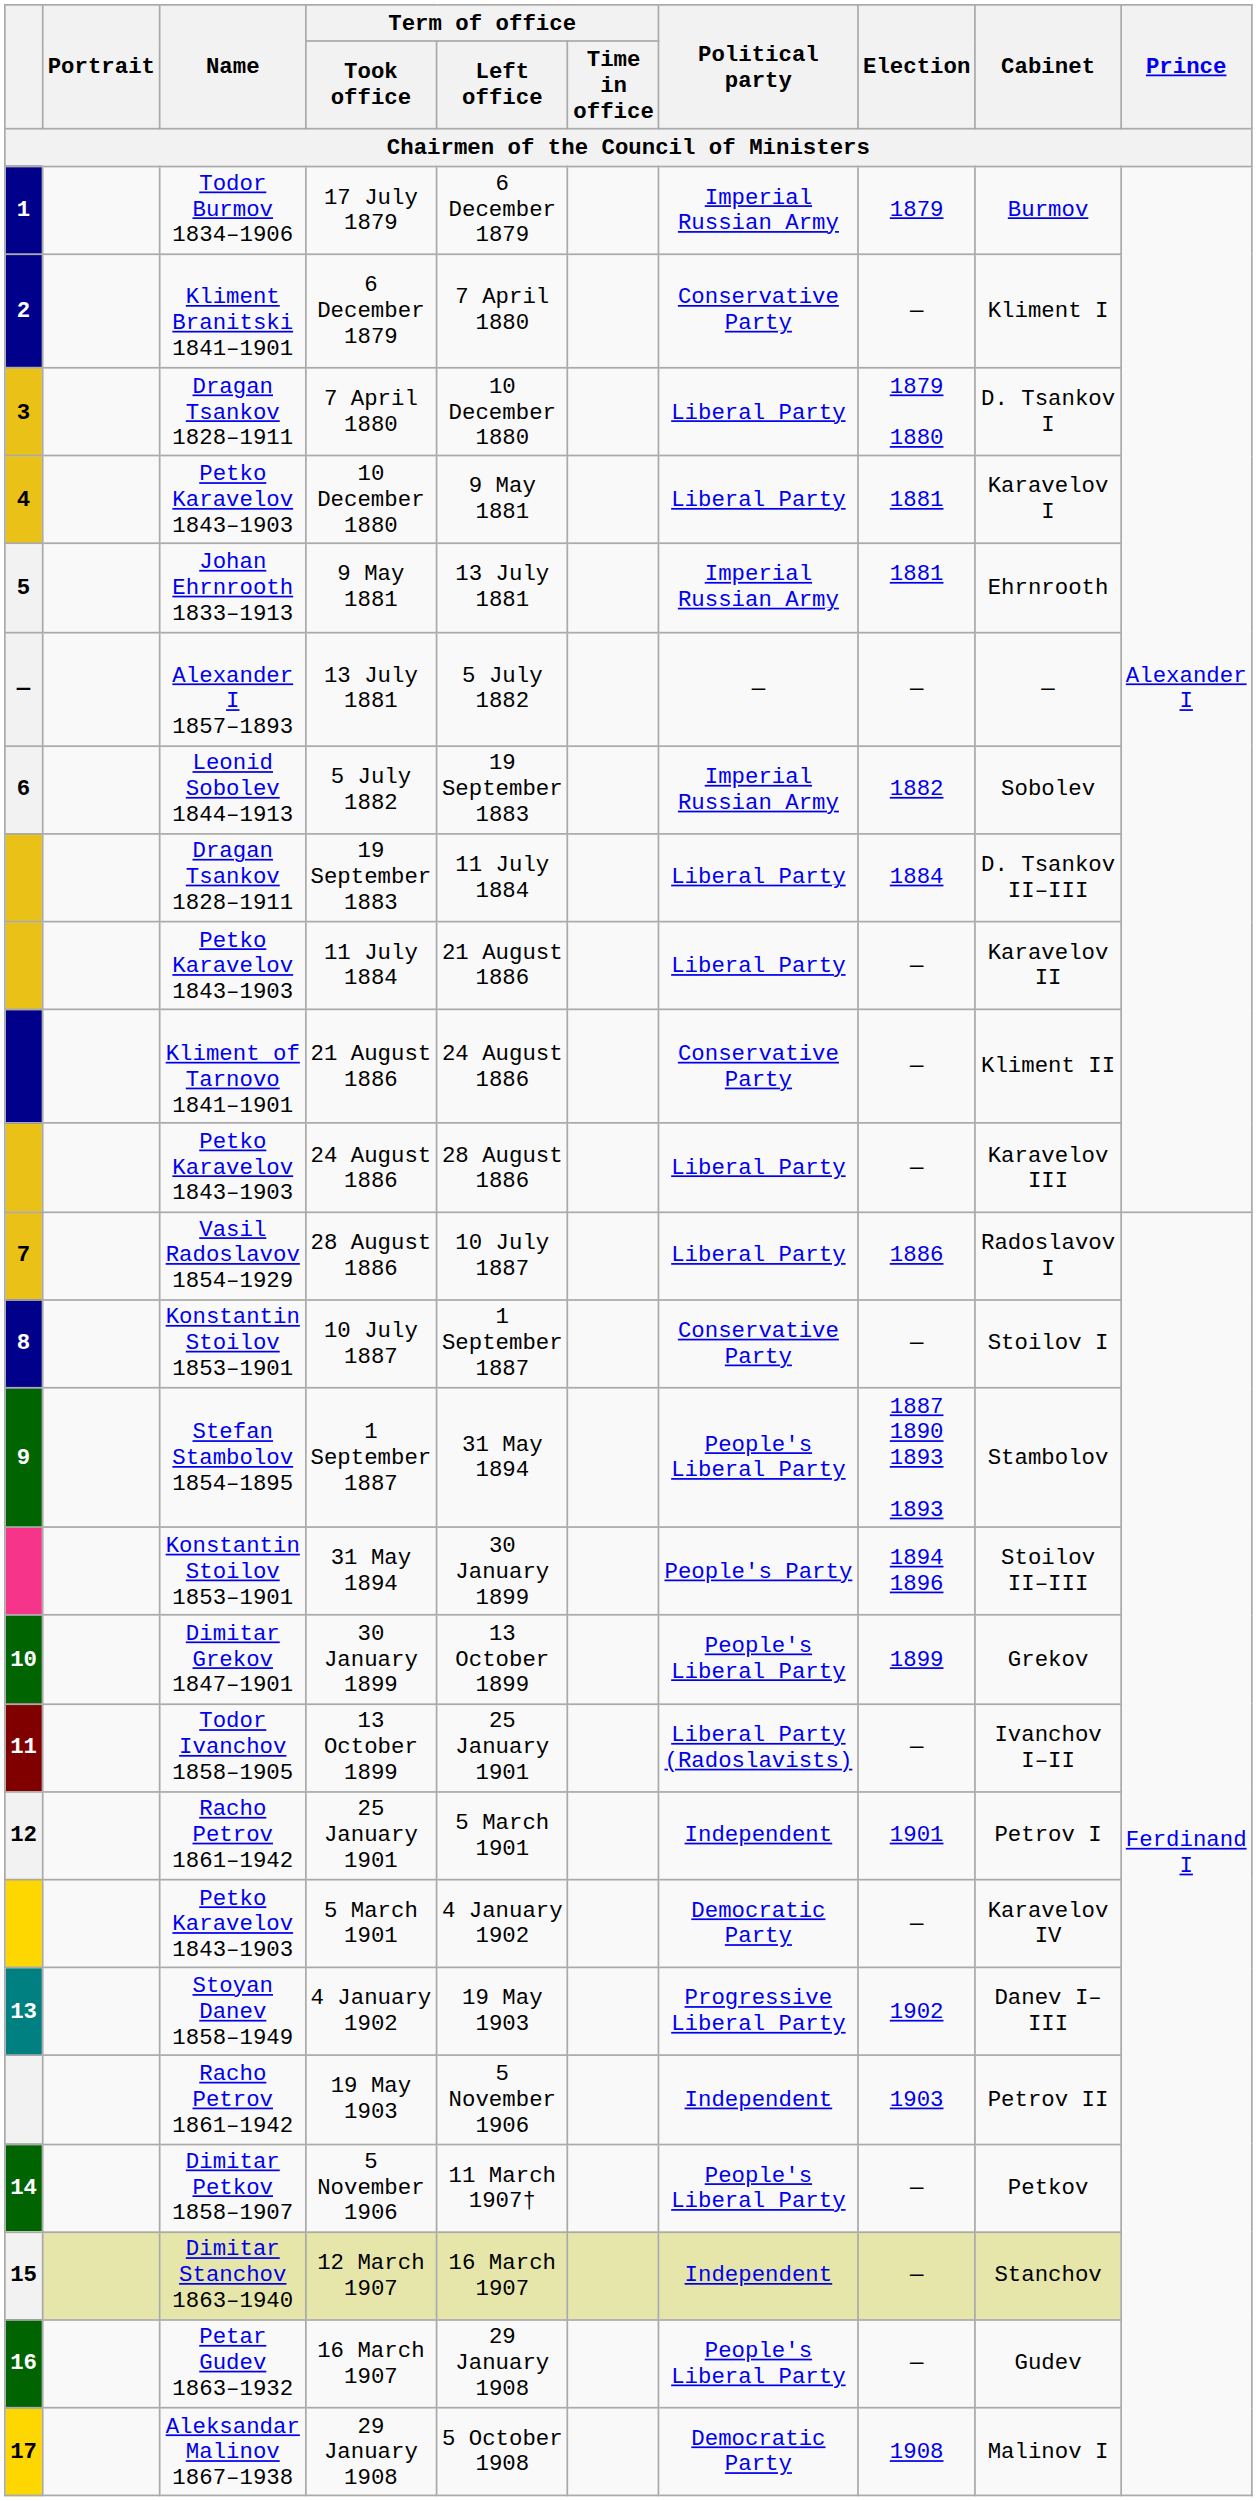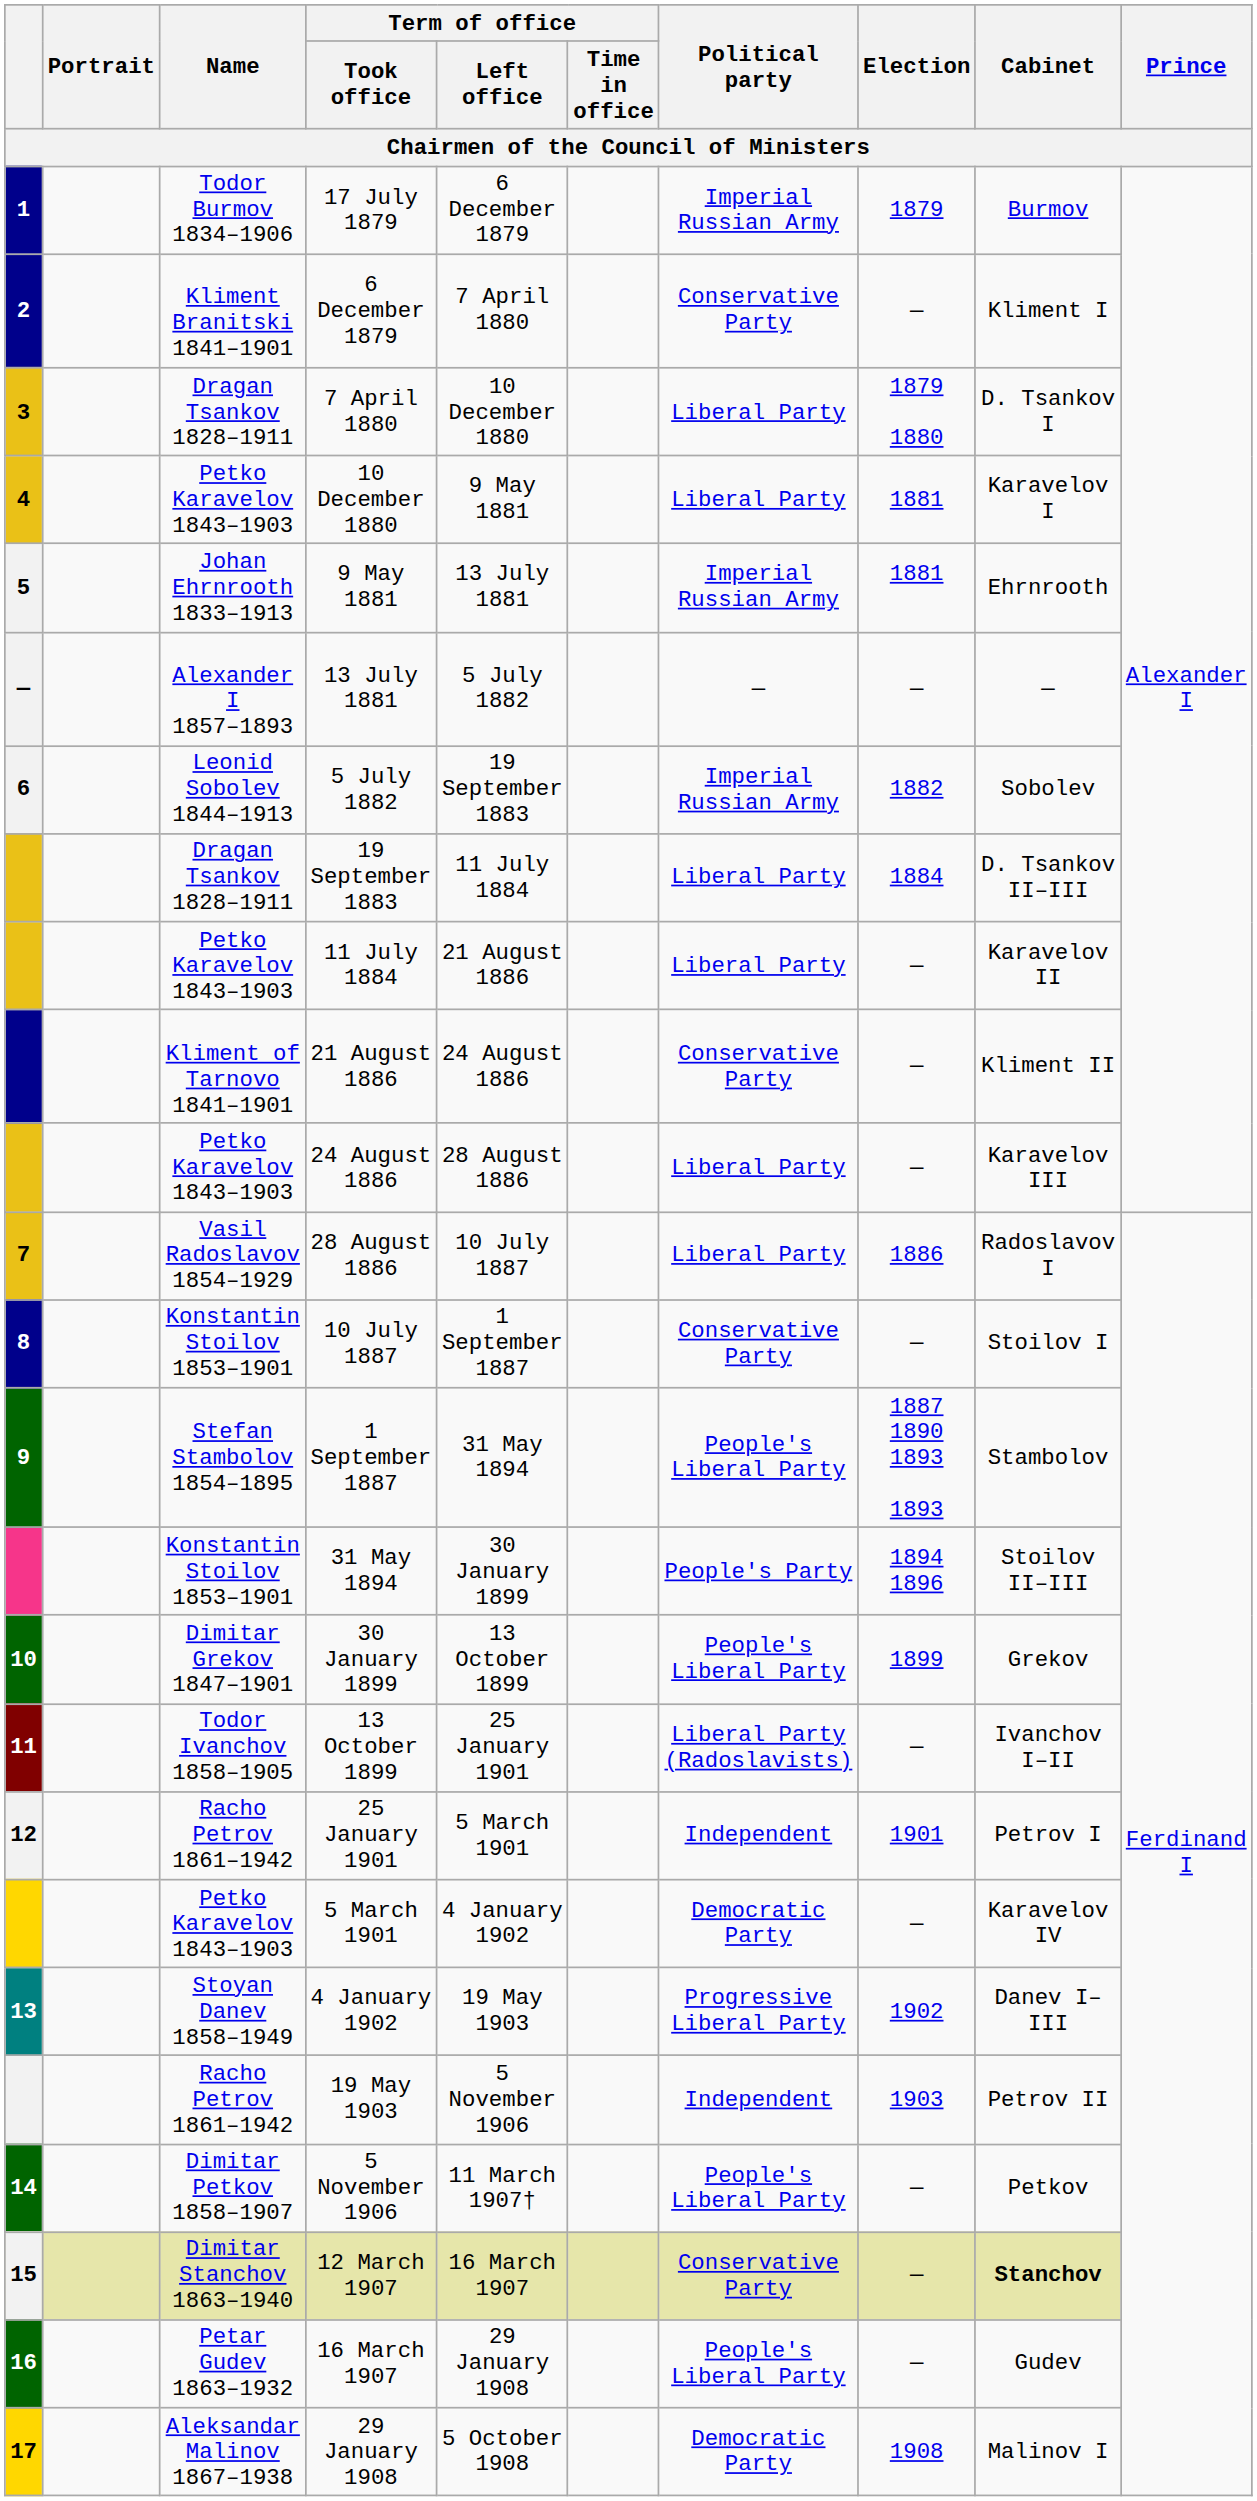(758, 2276) Independent -> (758, 2276) Conservative Party
(1048, 2276) normal -> (1048, 2276) bold
